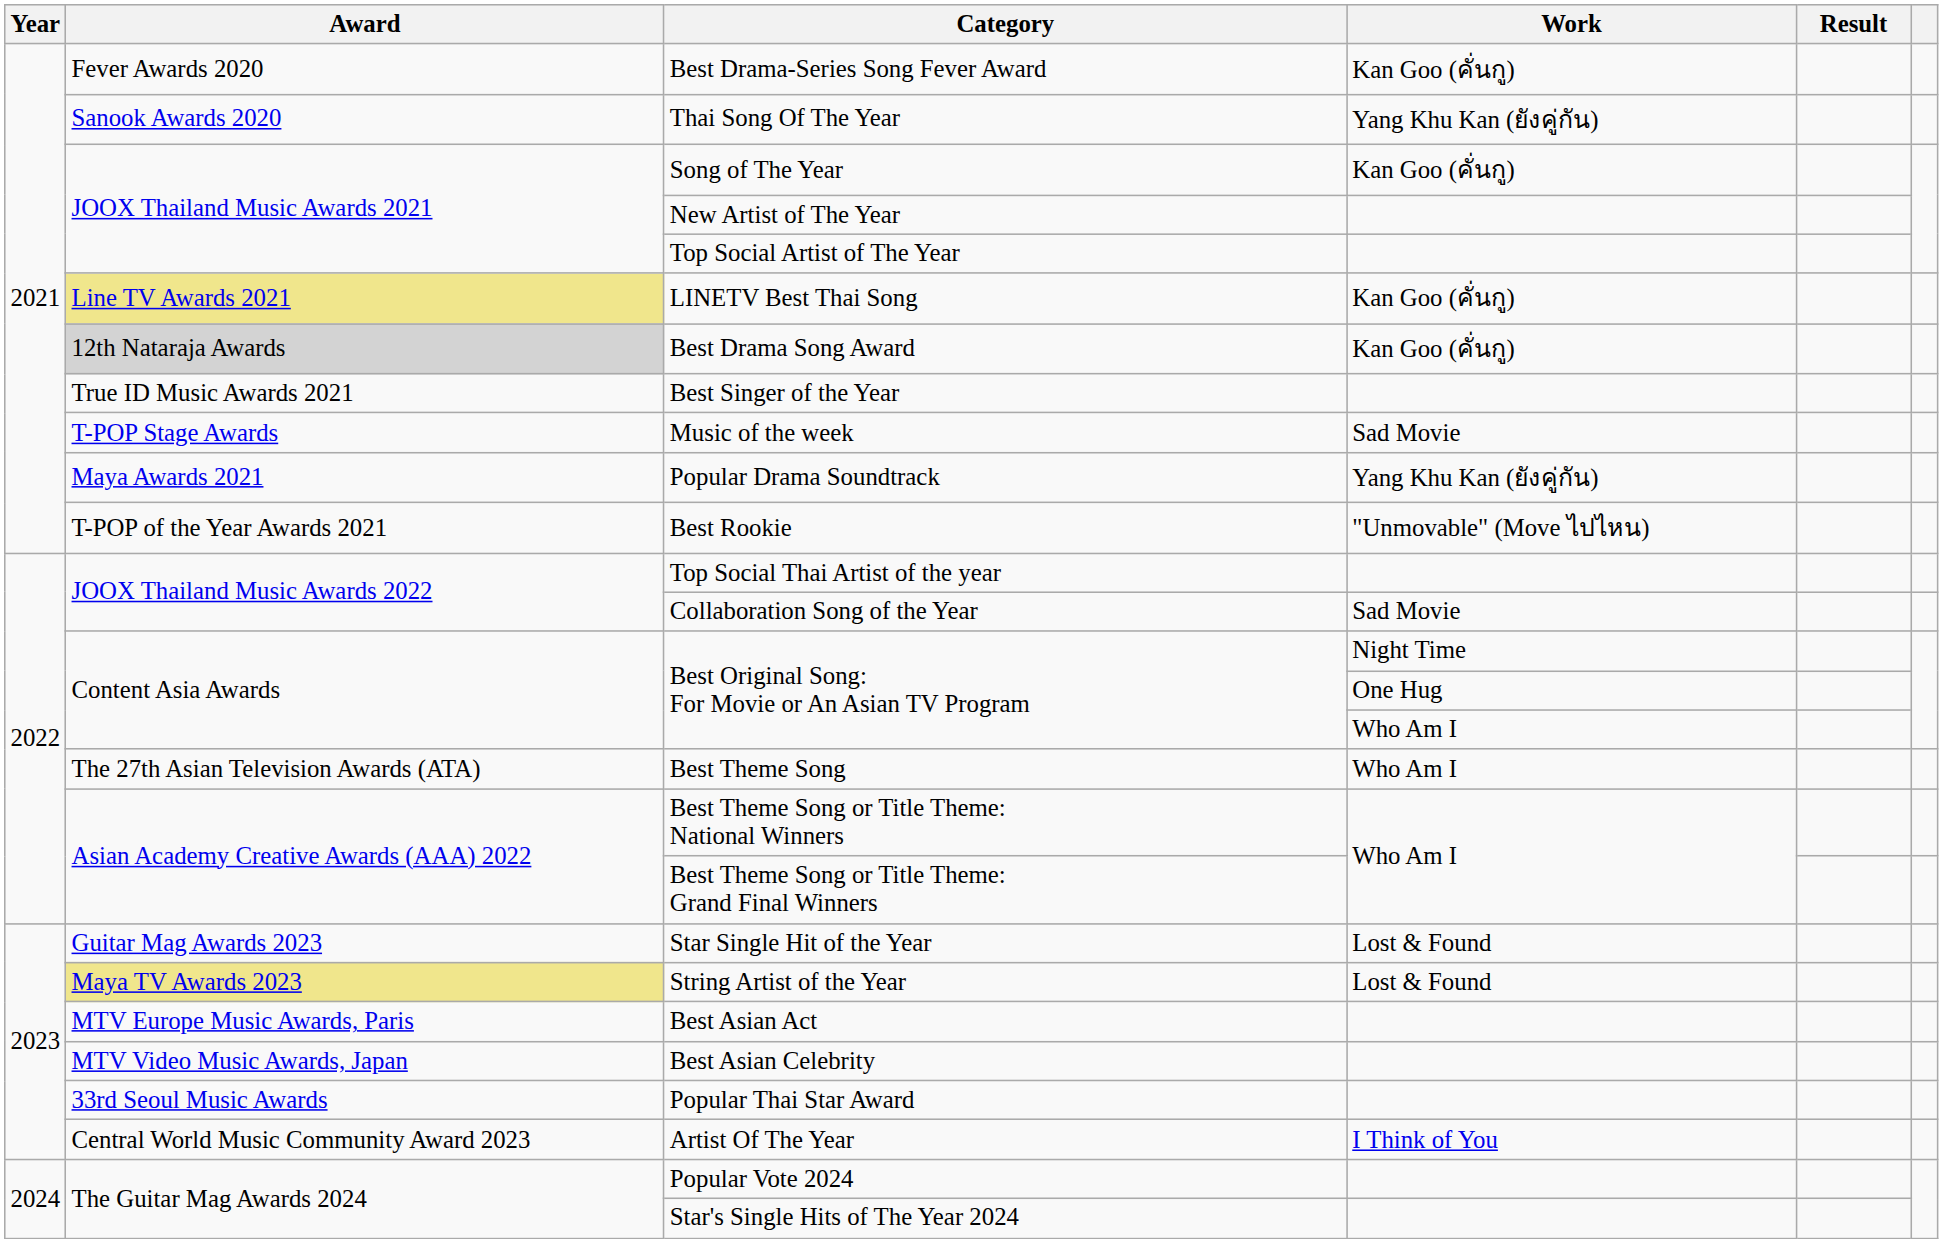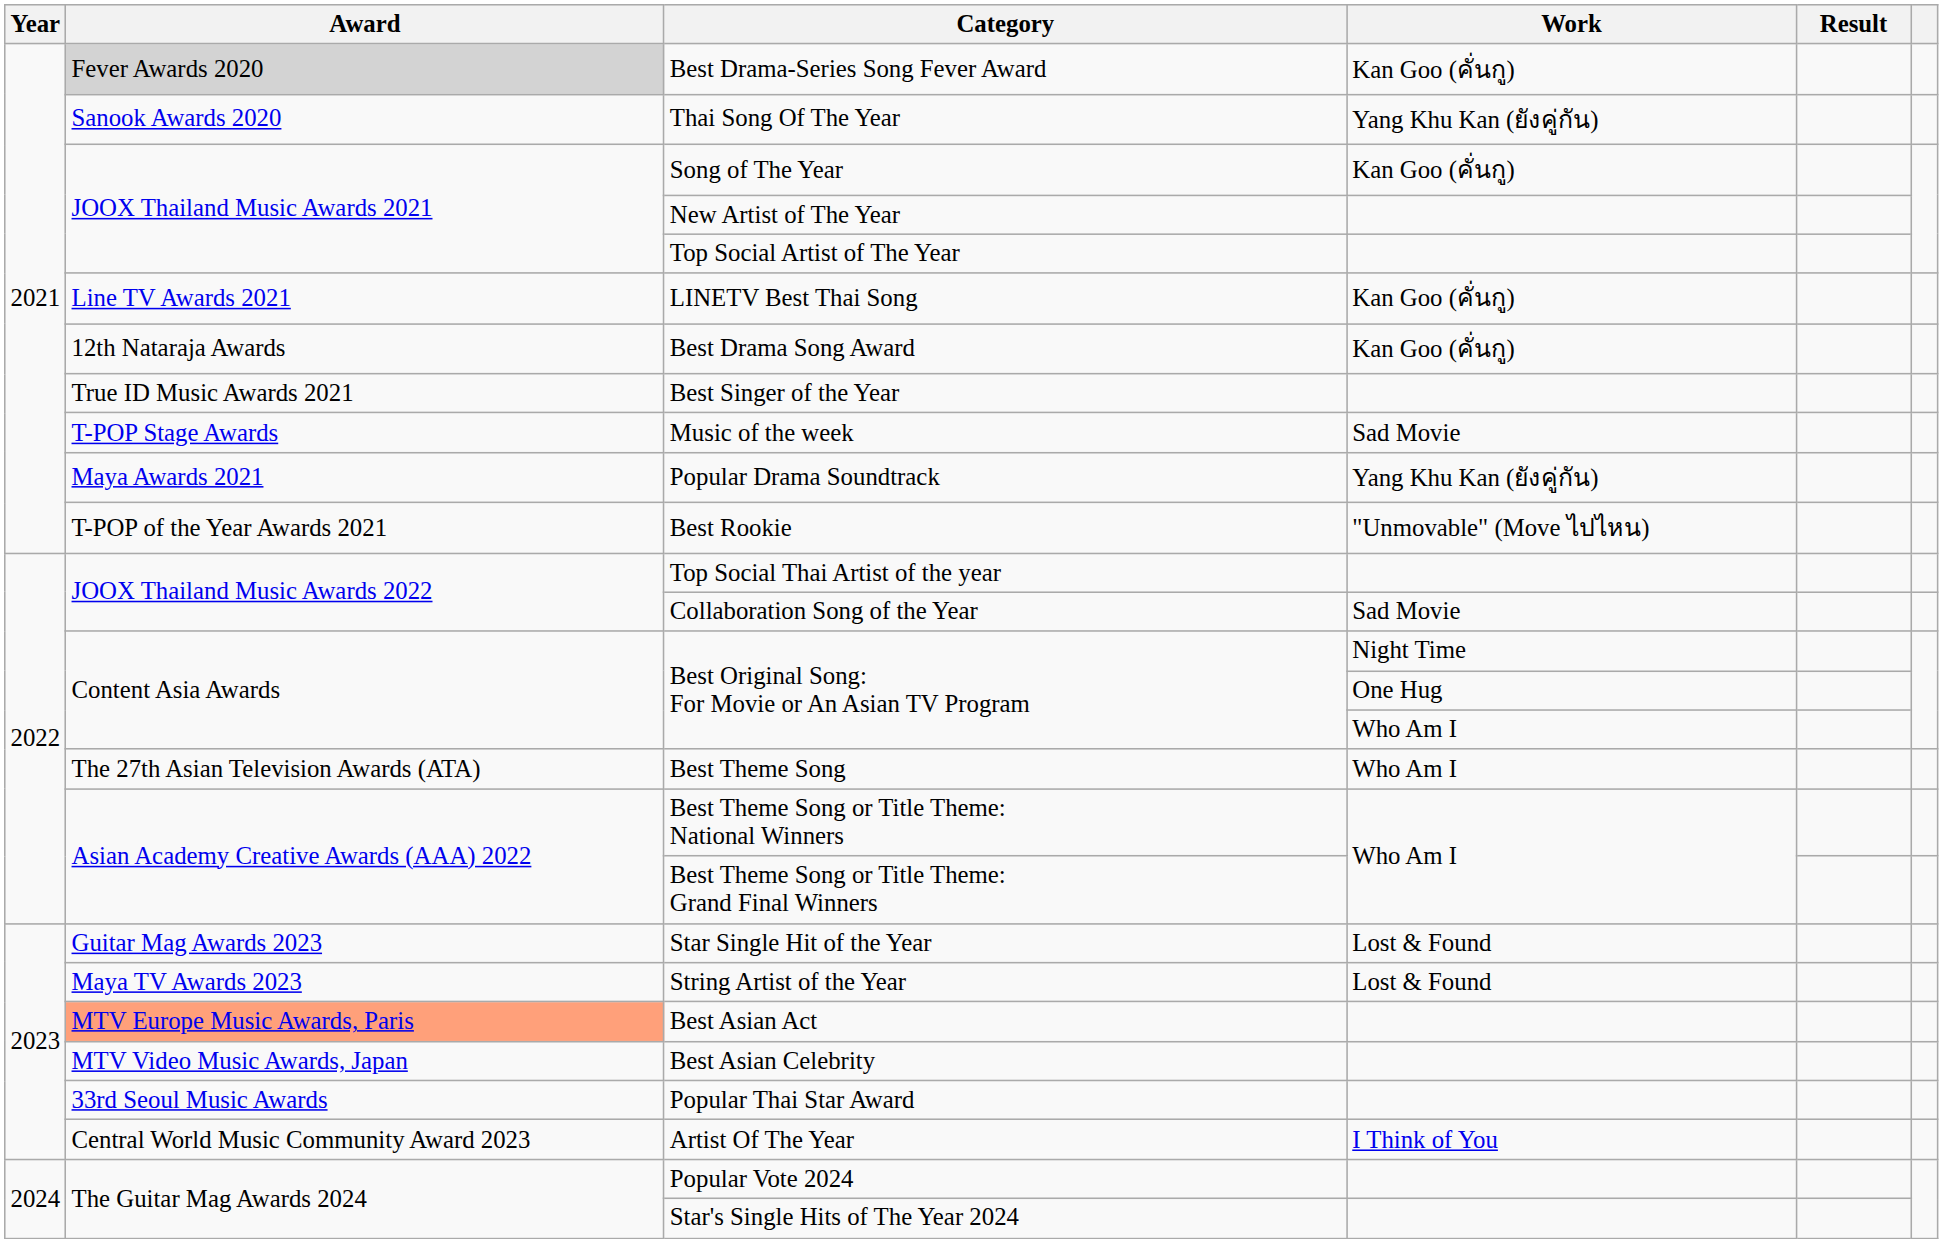(168, 68) no background -> (168, 68) lightgrey background
(181, 298) khaki background -> (181, 298) no background
(179, 348) lightgrey background -> (179, 348) no background
(187, 981) khaki background -> (187, 981) no background
(243, 1021) no background -> (243, 1021) lightsalmon background
